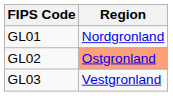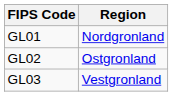(119, 58) lightsalmon background -> (119, 58) no background
